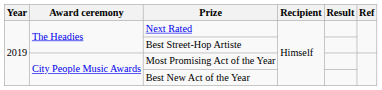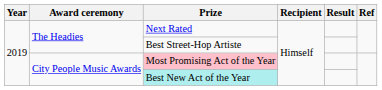(211, 61) no background -> (211, 61) pink background
(198, 77) no background -> (198, 77) paleturquoise background
